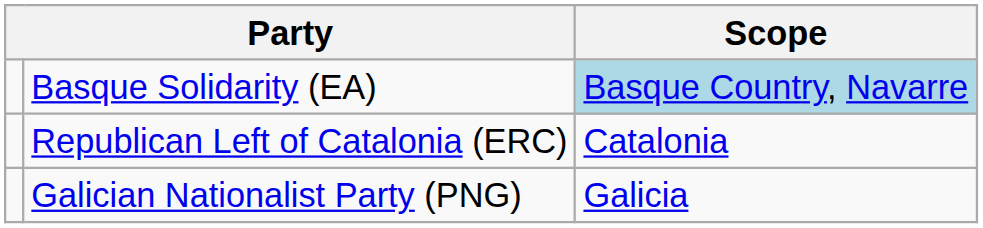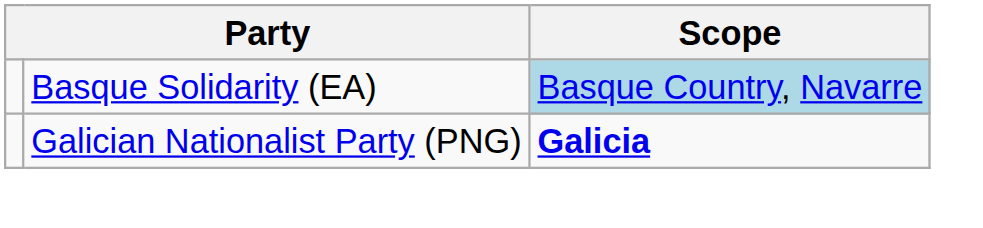- row: (299, 141)
(636, 196) normal -> (594, 141) bold
